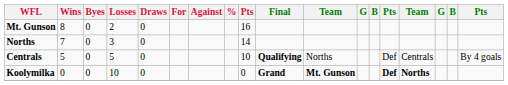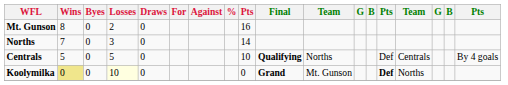(62, 73) no background -> (62, 73) khaki background
(114, 73) no background -> (114, 73) lightyellow background
(331, 73) bold -> (329, 73) normal
(415, 73) bold -> (411, 73) normal
